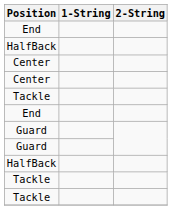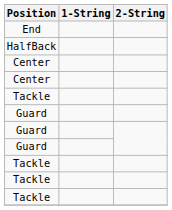(32, 113) End -> (32, 113) Guard
(32, 163) HalfBack -> (32, 163) Tackle
